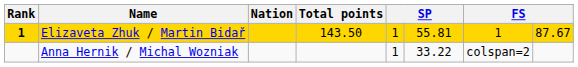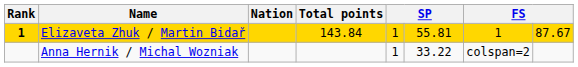(341, 33) 143.50 -> (341, 33) 143.84
